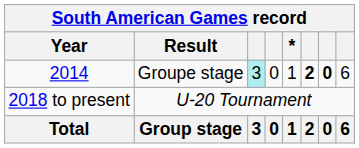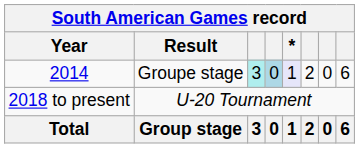(274, 73) no background -> (274, 73) lightblue background
(292, 73) no background -> (292, 73) lavender background
(310, 73) bold -> (310, 73) normal
(327, 73) bold -> (327, 73) normal
